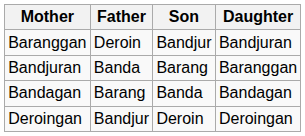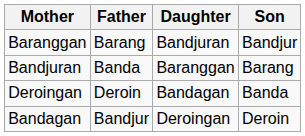columns swapped: (184, 17) <-> (258, 17)
(117, 42) Deroin -> (120, 42) Barang
(45, 93) Bandagan -> (45, 93) Deroingan
(120, 93) Barang -> (117, 93) Deroin
(45, 118) Deroingan -> (45, 118) Bandagan
